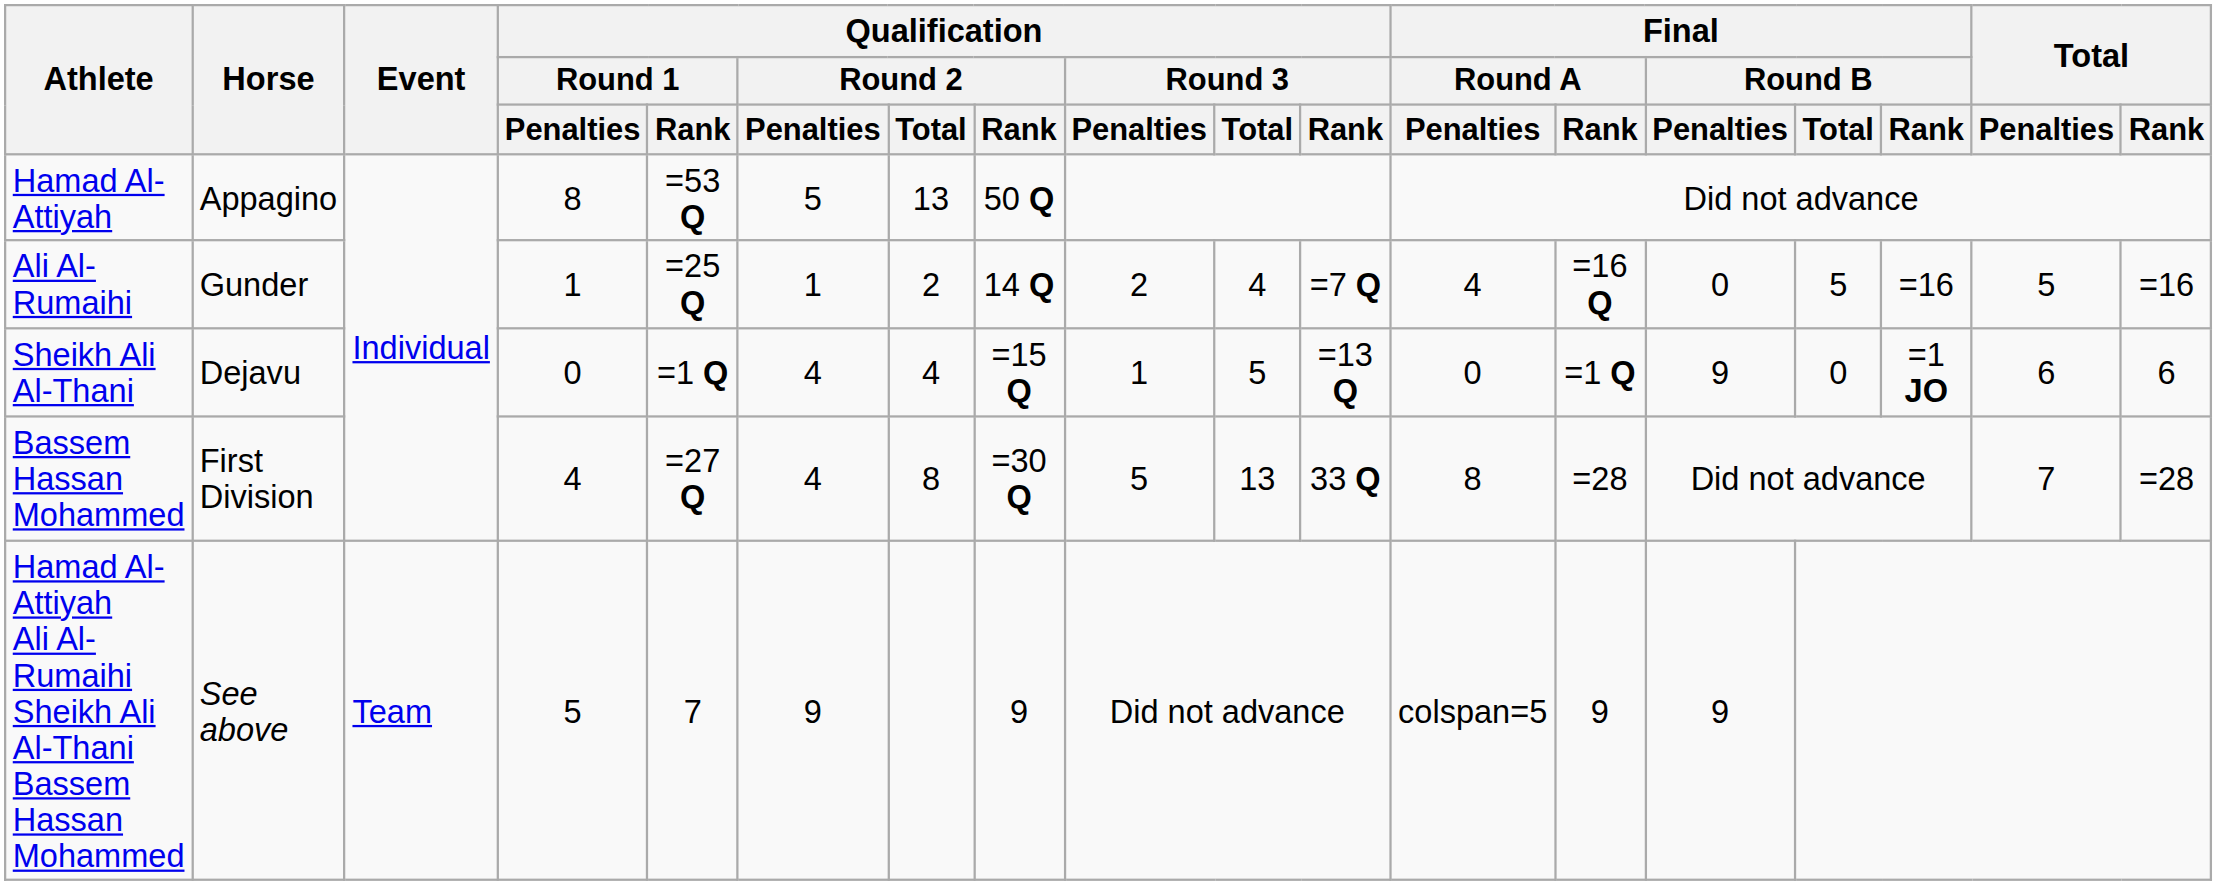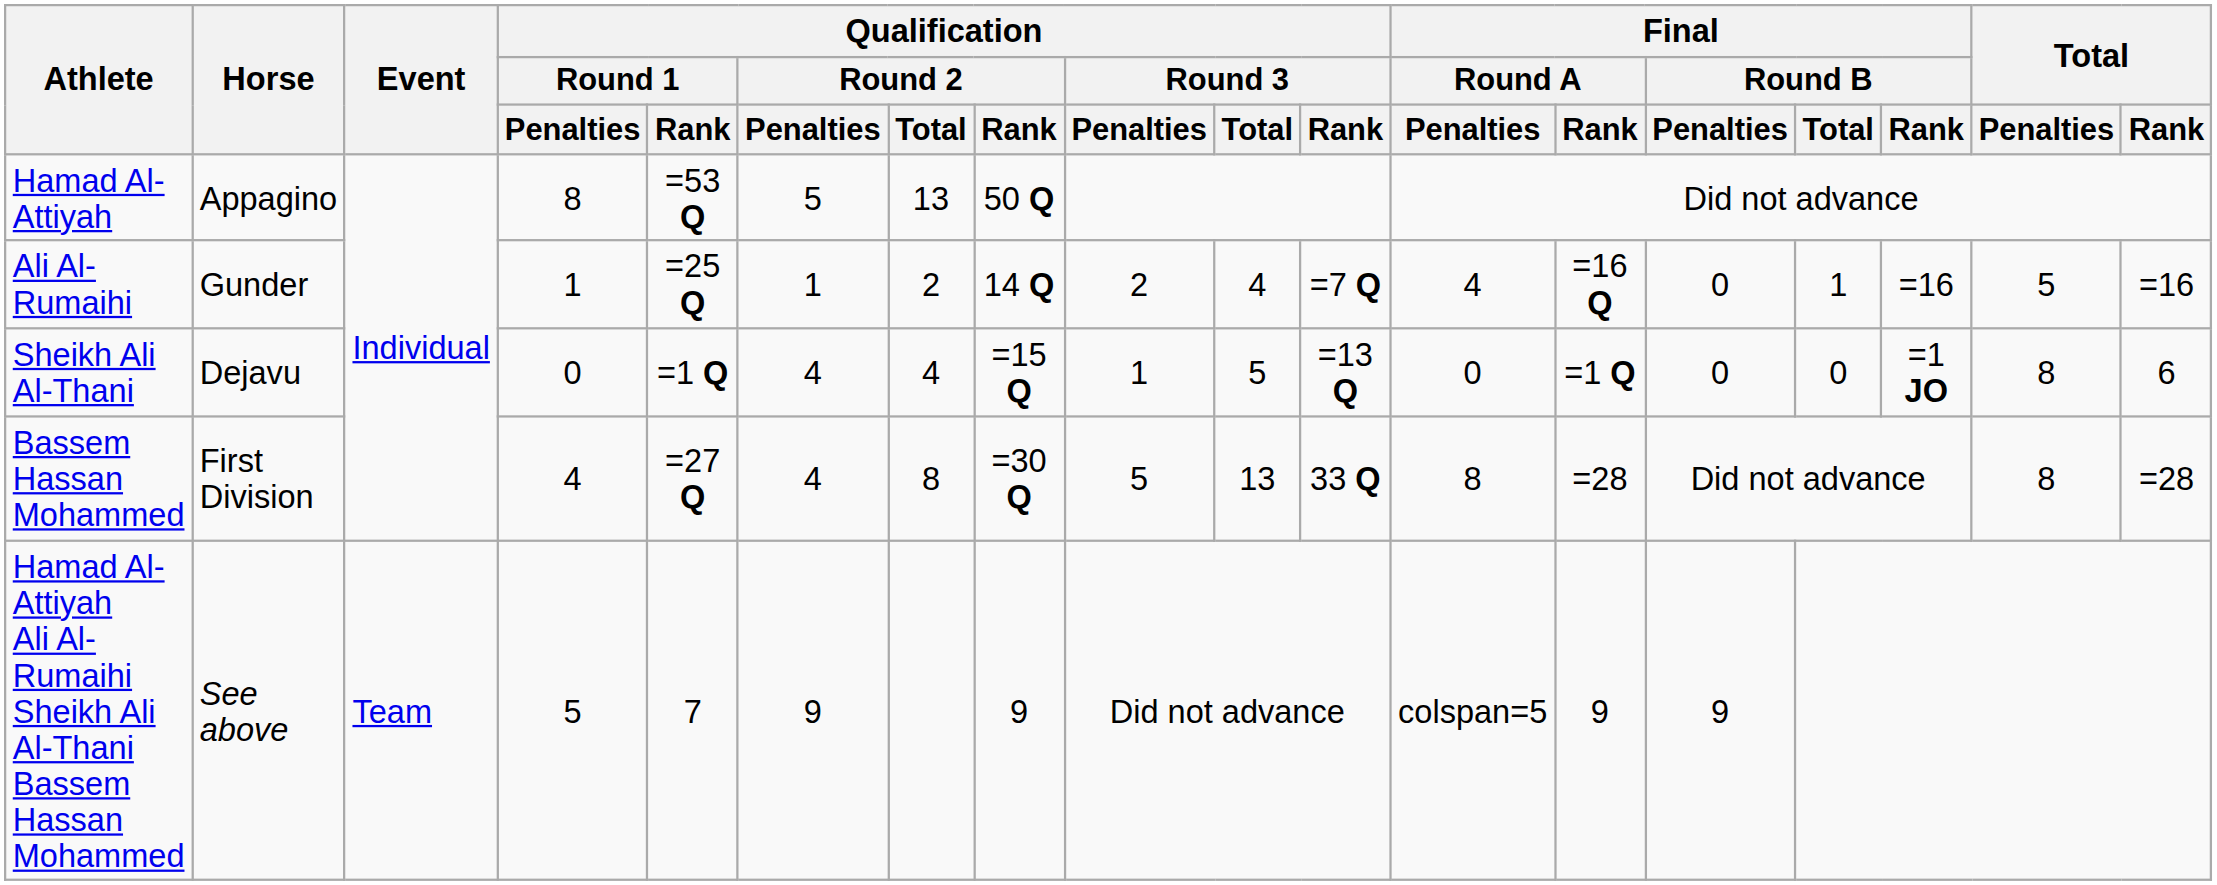(1838, 285) 5 -> (1838, 285) 1
(1720, 373) 9 -> (1720, 373) 0
(2046, 373) 6 -> (2046, 373) 8
(2046, 479) 7 -> (2046, 479) 8
